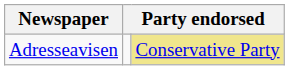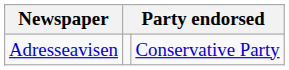(208, 49) khaki background -> (208, 49) no background
